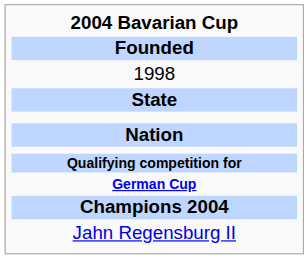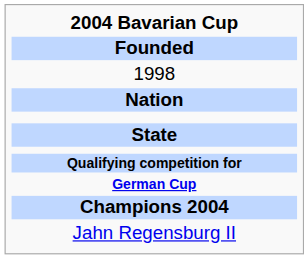(154, 100) State -> (154, 100) Nation
(154, 135) Nation -> (154, 135) State
